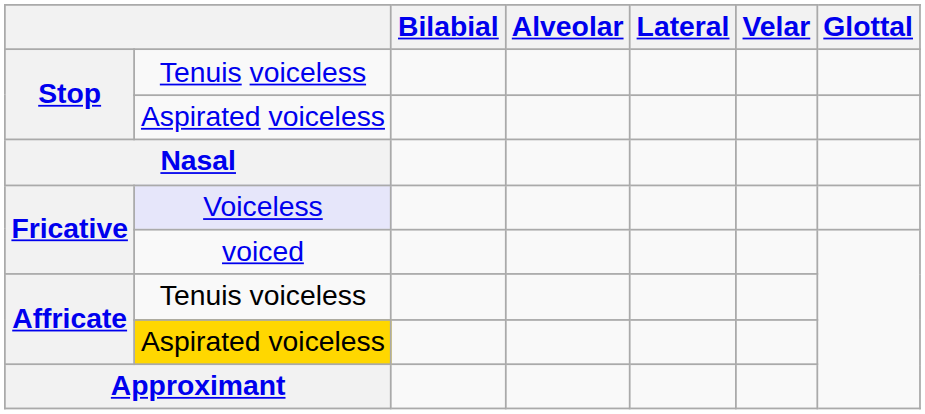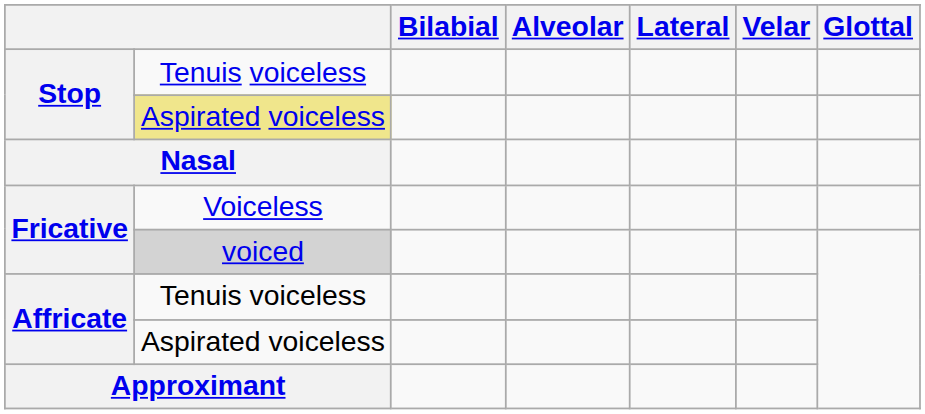(263, 116) no background -> (263, 116) khaki background
(263, 206) lavender background -> (263, 206) no background
(263, 251) no background -> (263, 251) lightgrey background
(263, 341) gold background -> (263, 341) no background
